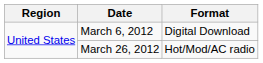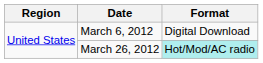(210, 49) no background -> (210, 49) paleturquoise background
